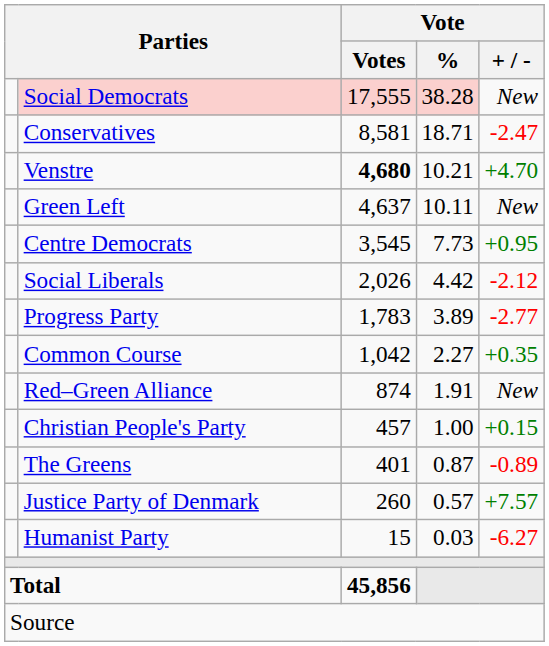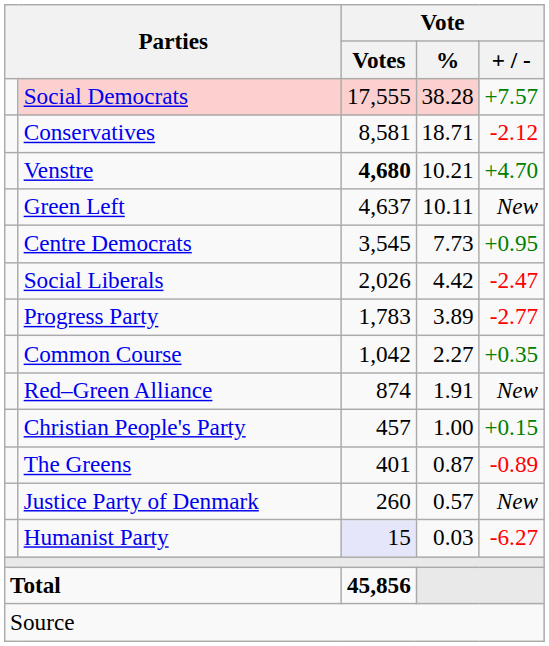(517, 96) New -> (511, 96) +7.57
(514, 133) -2.47 -> (514, 133) -2.12
(514, 280) -2.12 -> (514, 280) -2.47
(511, 501) +7.57 -> (517, 501) New
(399, 538) no background -> (399, 538) lavender background
